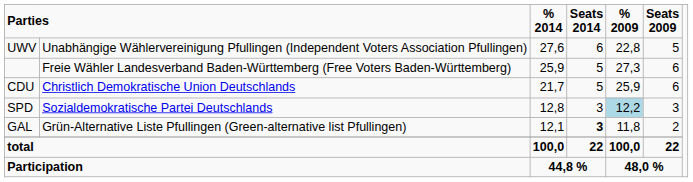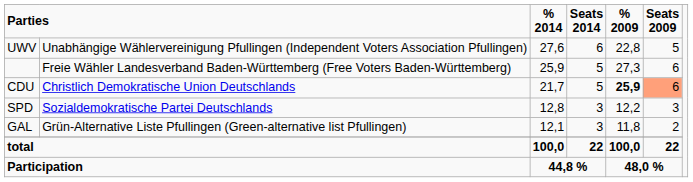(628, 87) normal -> (628, 87) bold
(676, 87) no background -> (676, 87) lightsalmon background
(628, 107) lightblue background -> (628, 107) no background
(600, 127) bold -> (600, 127) normal
